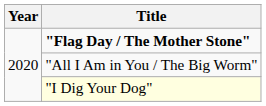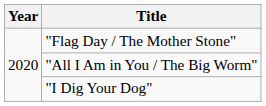(148, 40) bold -> (141, 40) normal
(99, 88) lightyellow background -> (99, 88) no background
